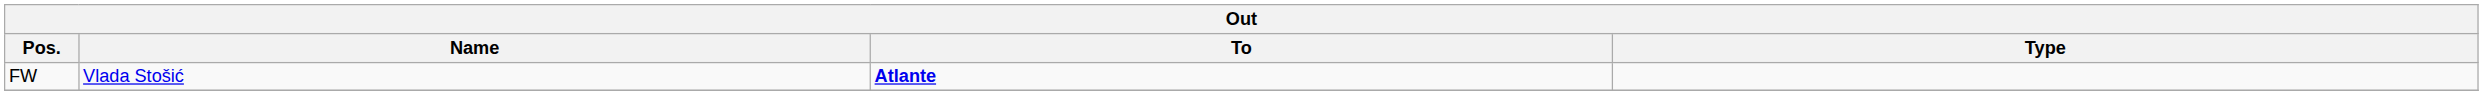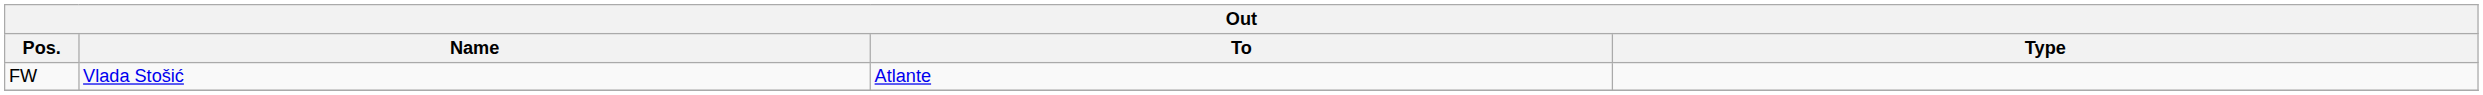(905, 77) bold -> (903, 77) normal
